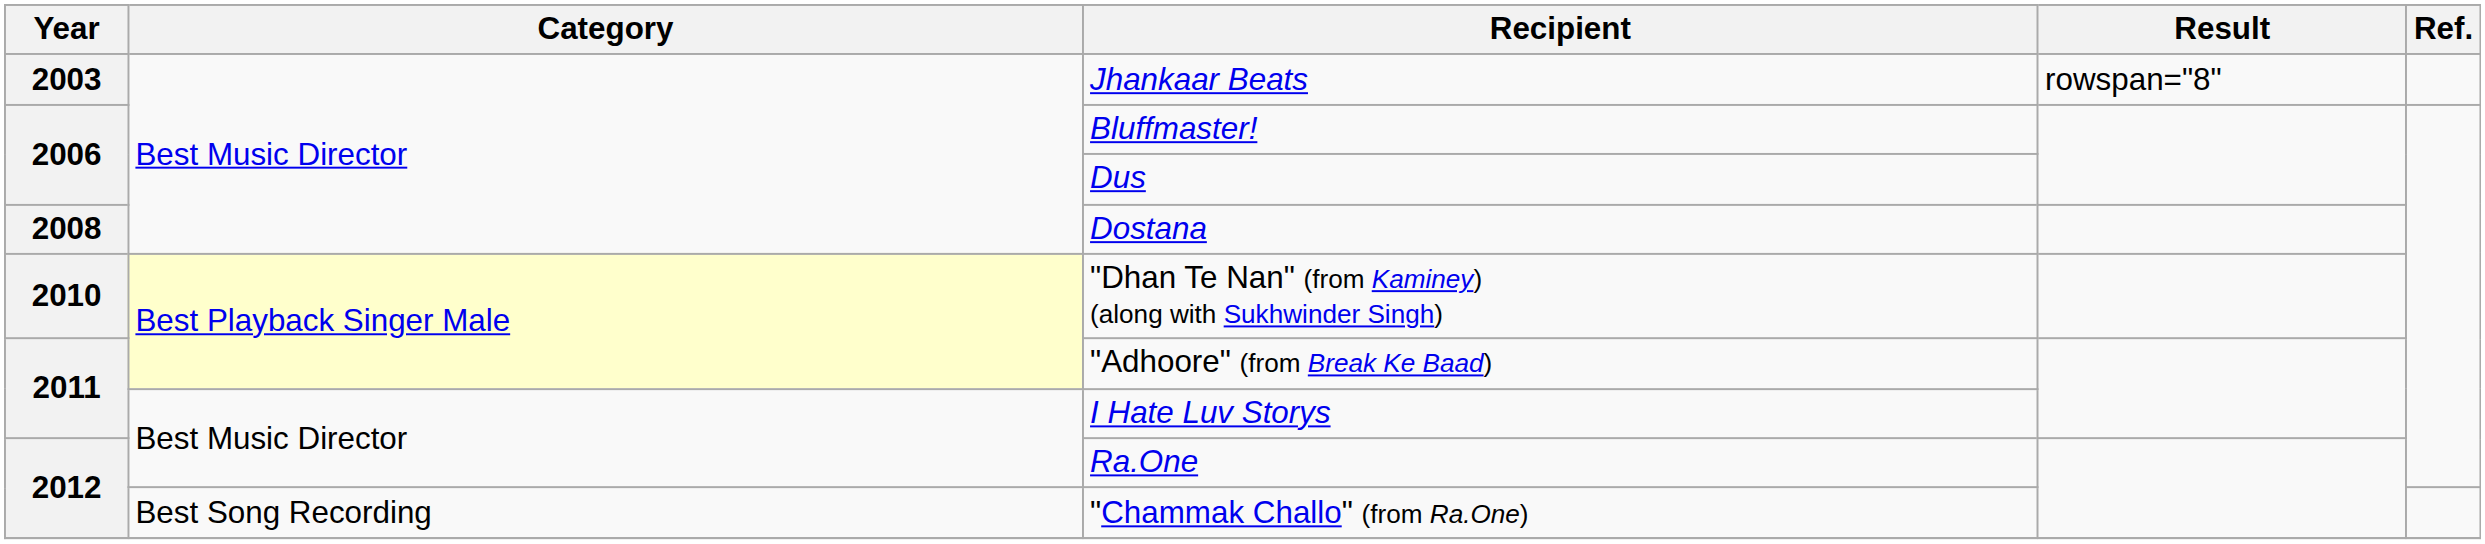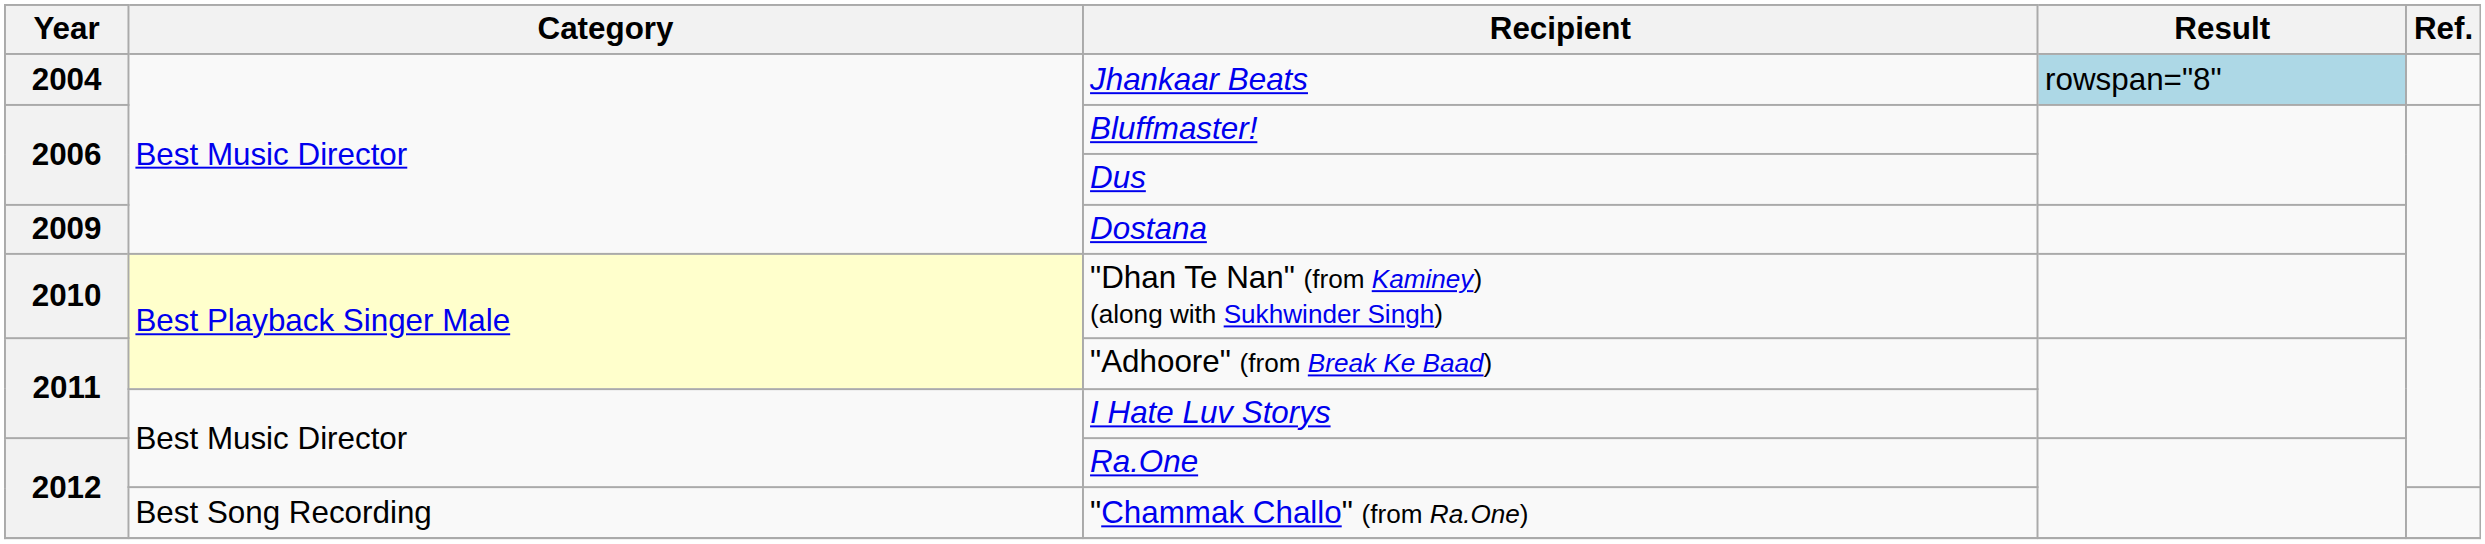(67, 79) 2003 -> (67, 79) 2004
(2133, 79) no background -> (2133, 79) lightblue background
(67, 228) 2008 -> (67, 228) 2009
